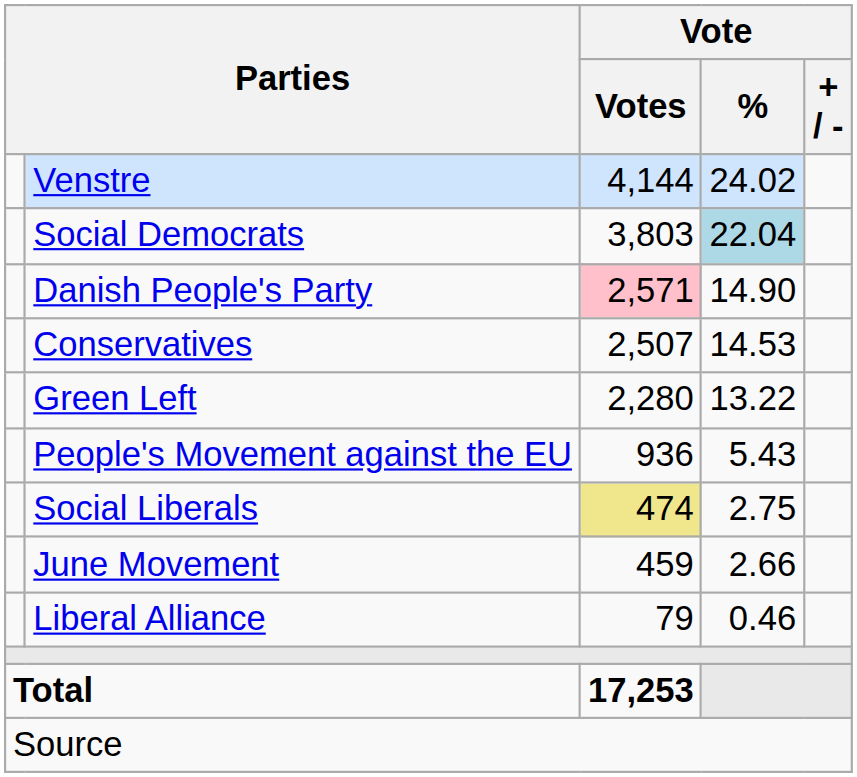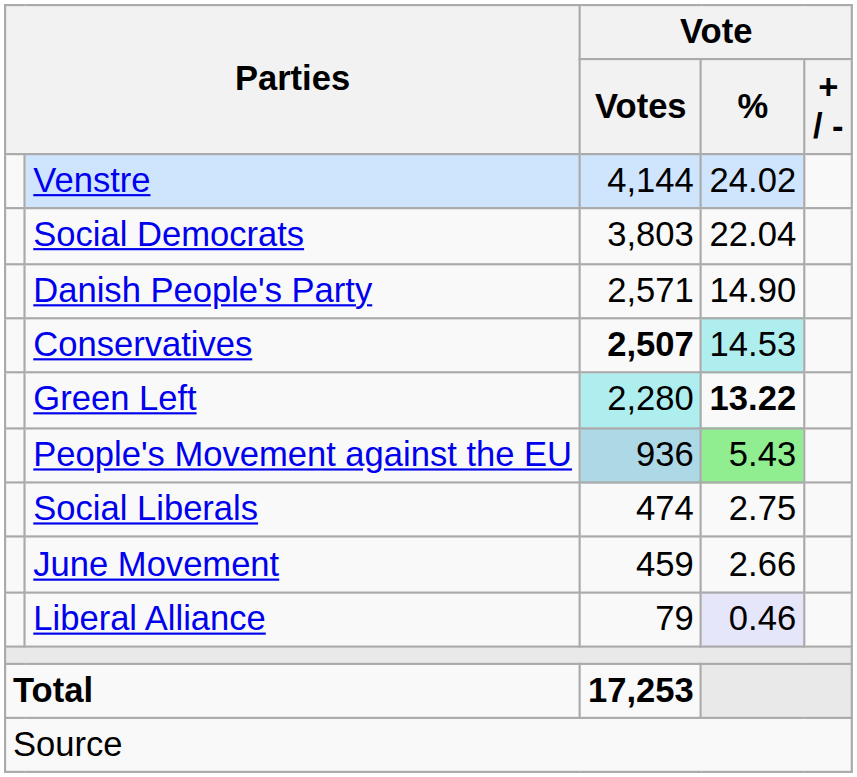(753, 235) lightblue background -> (753, 235) no background
(650, 290) pink background -> (650, 290) no background
(650, 344) normal -> (650, 344) bold
(753, 344) no background -> (753, 344) paleturquoise background
(650, 399) no background -> (650, 399) paleturquoise background
(753, 399) normal -> (753, 399) bold
(665, 454) no background -> (665, 454) lightblue background
(762, 454) no background -> (762, 454) lightgreen background
(665, 509) khaki background -> (665, 509) no background
(762, 618) no background -> (762, 618) lavender background
